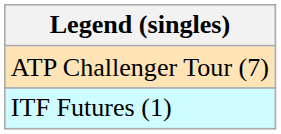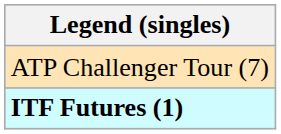(91, 107) normal -> (97, 107) bold
